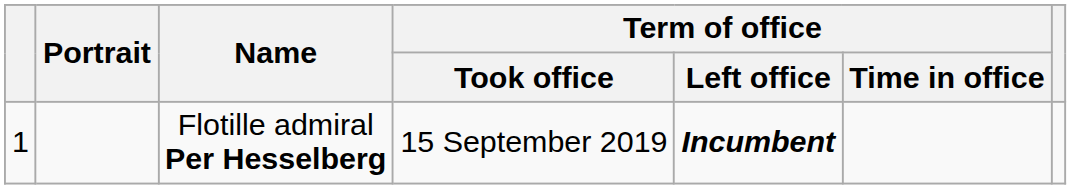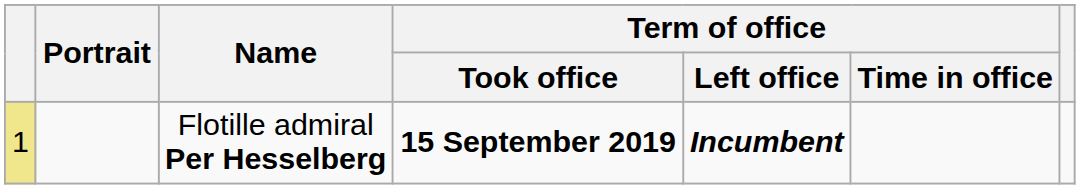(20, 142) no background -> (20, 142) khaki background
(534, 142) normal -> (538, 142) bold
